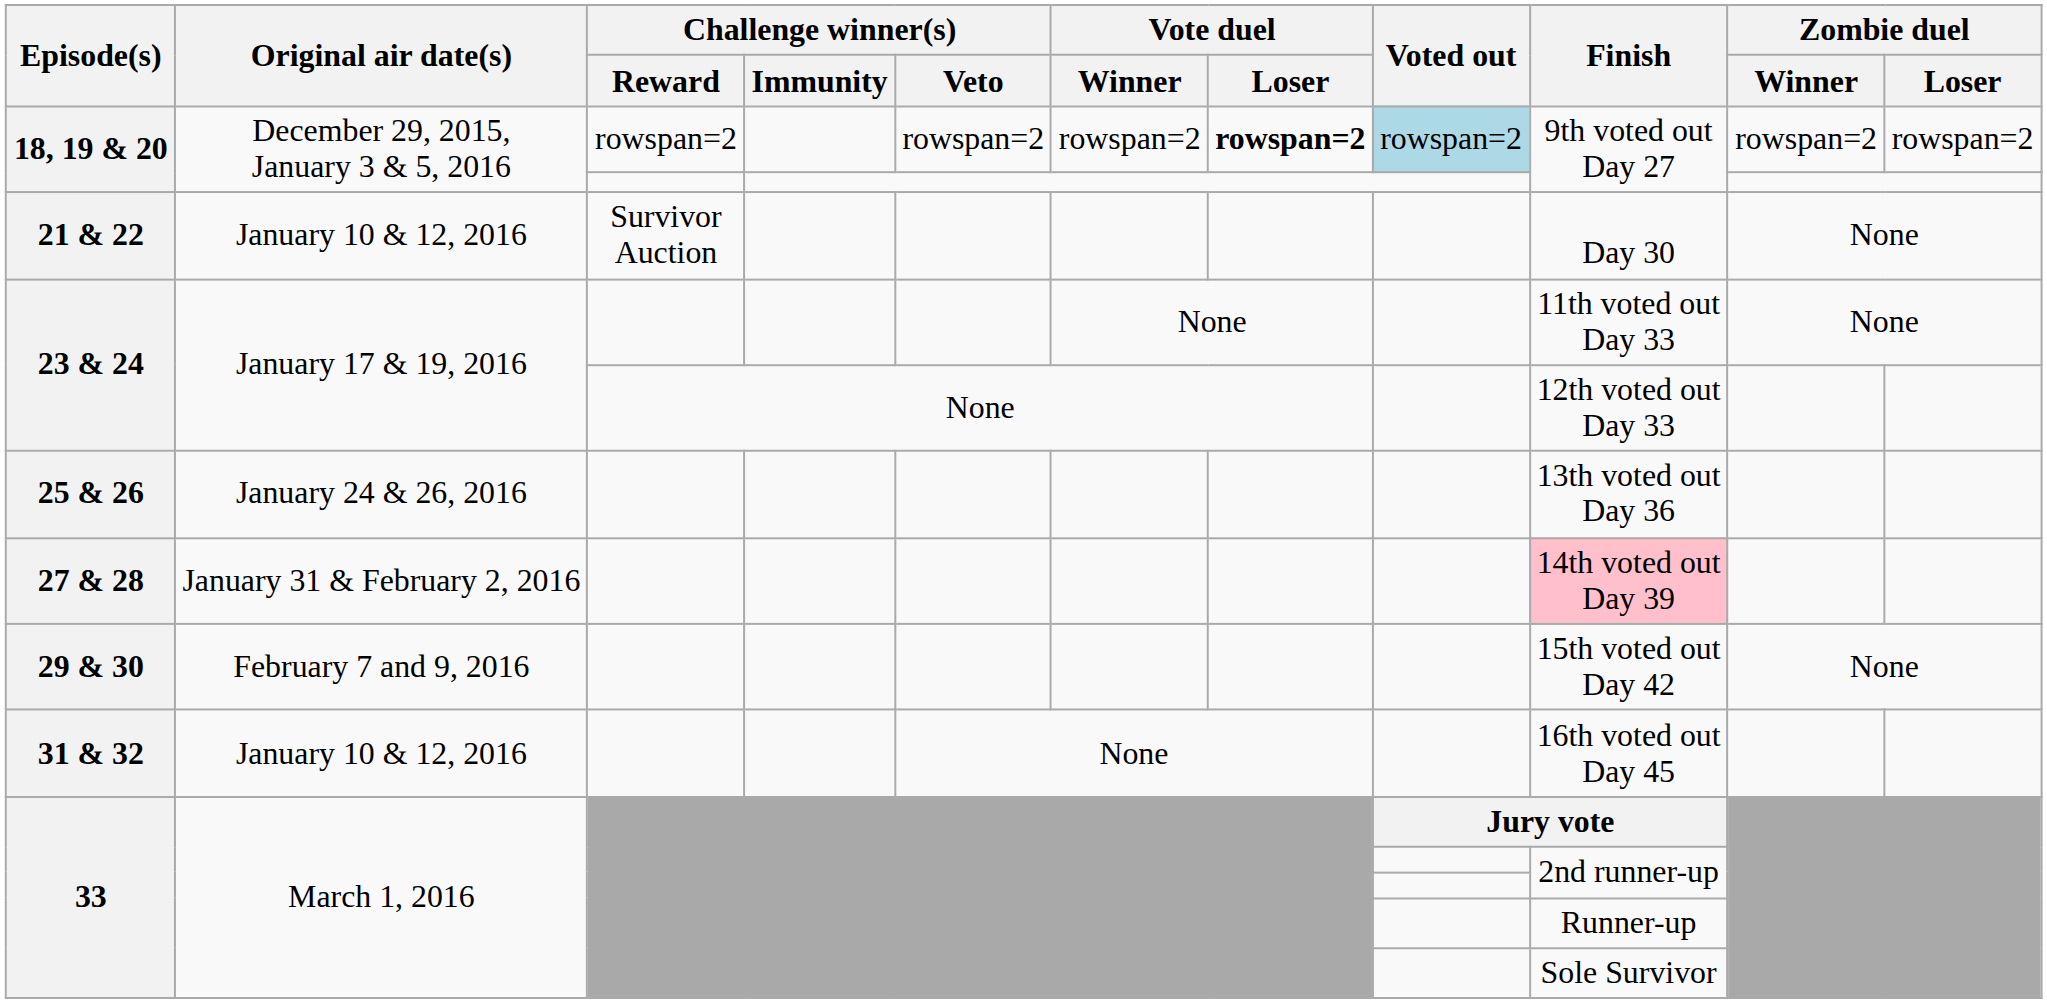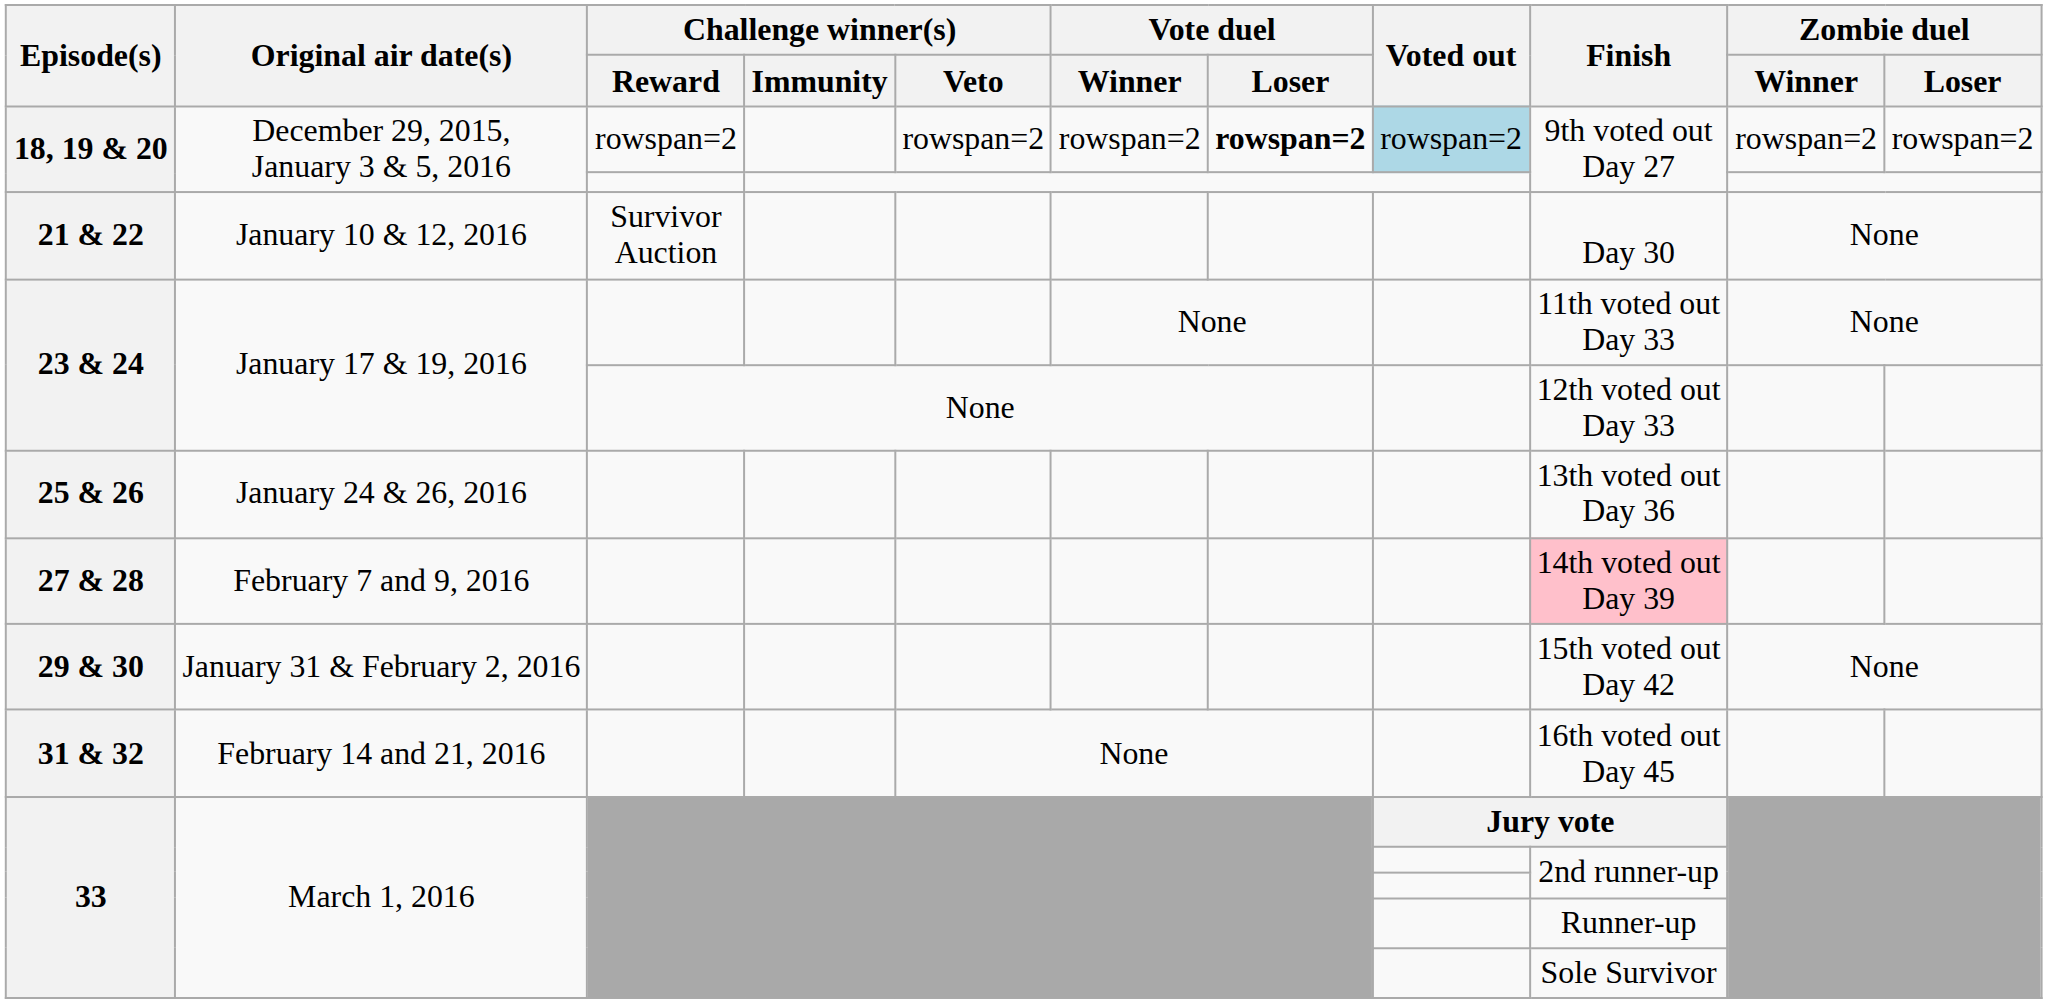(381, 580) January 31 & February 2, 2016 -> (381, 580) February 7 and 9, 2016
(381, 666) February 7 and 9, 2016 -> (381, 666) January 31 & February 2, 2016
(381, 752) January 10 & 12, 2016 -> (381, 752) February 14 and 21, 2016
